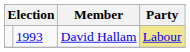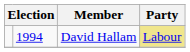(29, 36) 1993 -> (29, 36) 1994
